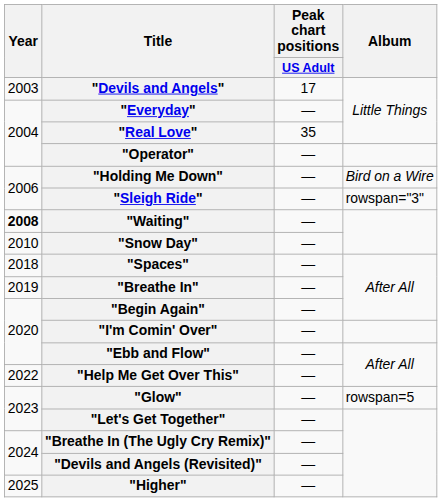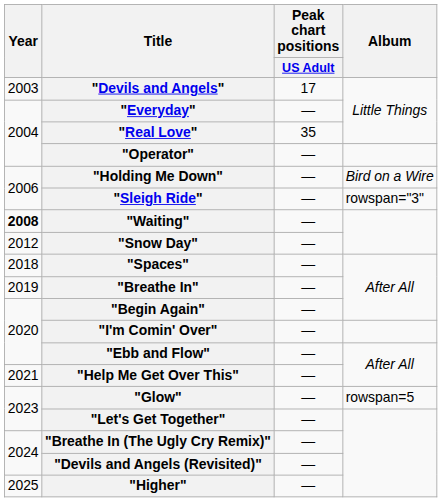(23, 243) 2010 -> (23, 243) 2012
(23, 375) 2022 -> (23, 375) 2021
